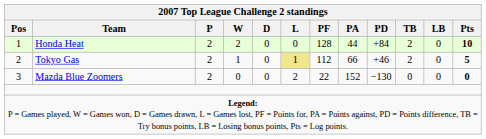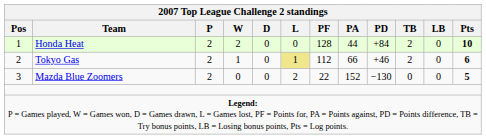(467, 60) 5 -> (467, 60) 6
(467, 76) 0 -> (467, 76) 5
